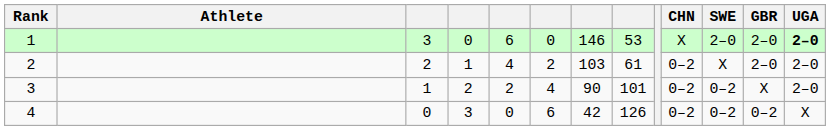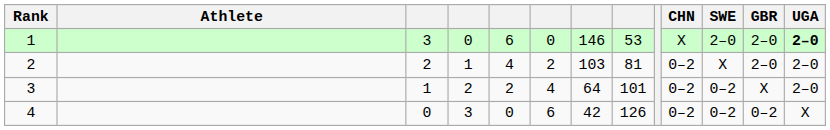(633, 65) 61 -> (633, 65) 81
(592, 89) 90 -> (592, 89) 64
